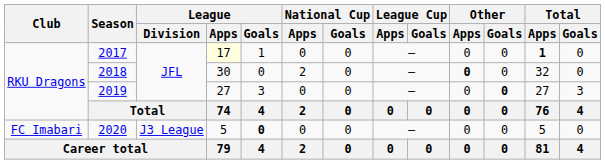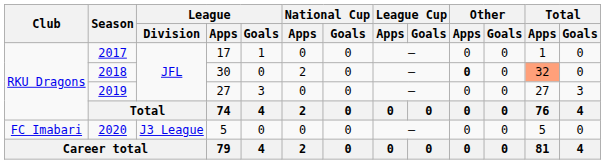(224, 53) lightyellow background -> (224, 53) no background
(542, 53) bold -> (542, 53) normal
(542, 72) no background -> (542, 72) lightsalmon background
(505, 91) bold -> (505, 91) normal
(261, 130) bold -> (261, 130) normal
